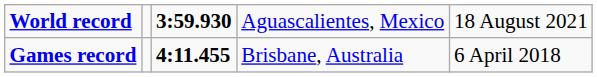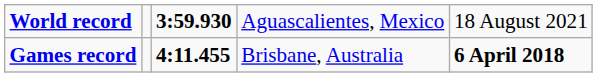(507, 54) normal -> (509, 54) bold
